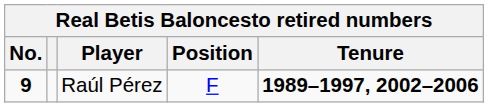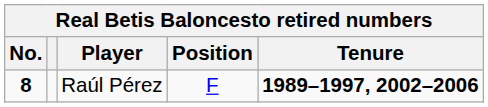(26, 85) 9 -> (26, 85) 8
